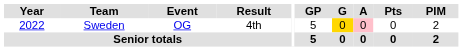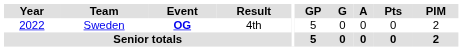(182, 25) normal -> (182, 25) bold
(342, 25) gold background -> (342, 25) no background
(363, 25) pink background -> (363, 25) no background
